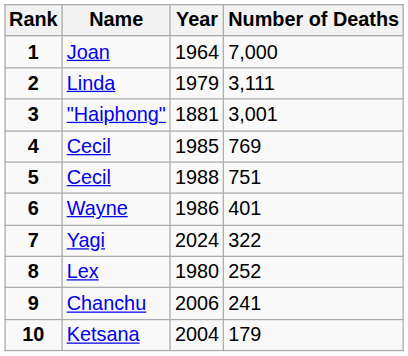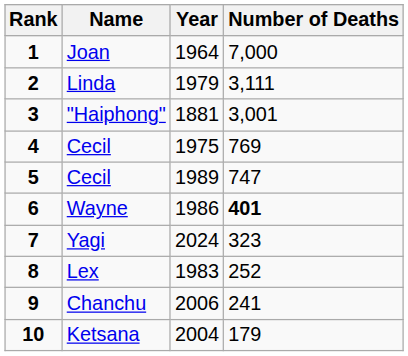(197, 146) 1985 -> (197, 146) 1975
(197, 177) 1988 -> (197, 177) 1989
(245, 177) 751 -> (245, 177) 747
(245, 209) normal -> (245, 209) bold
(245, 240) 322 -> (245, 240) 323
(197, 271) 1980 -> (197, 271) 1983
